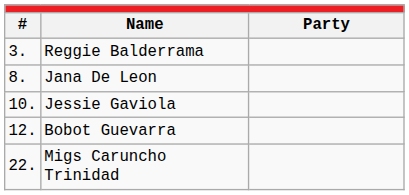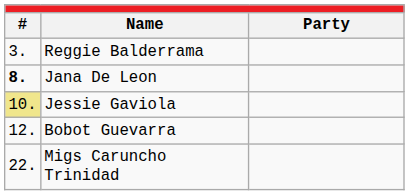(18, 78) normal -> (18, 78) bold
(23, 104) no background -> (23, 104) khaki background
